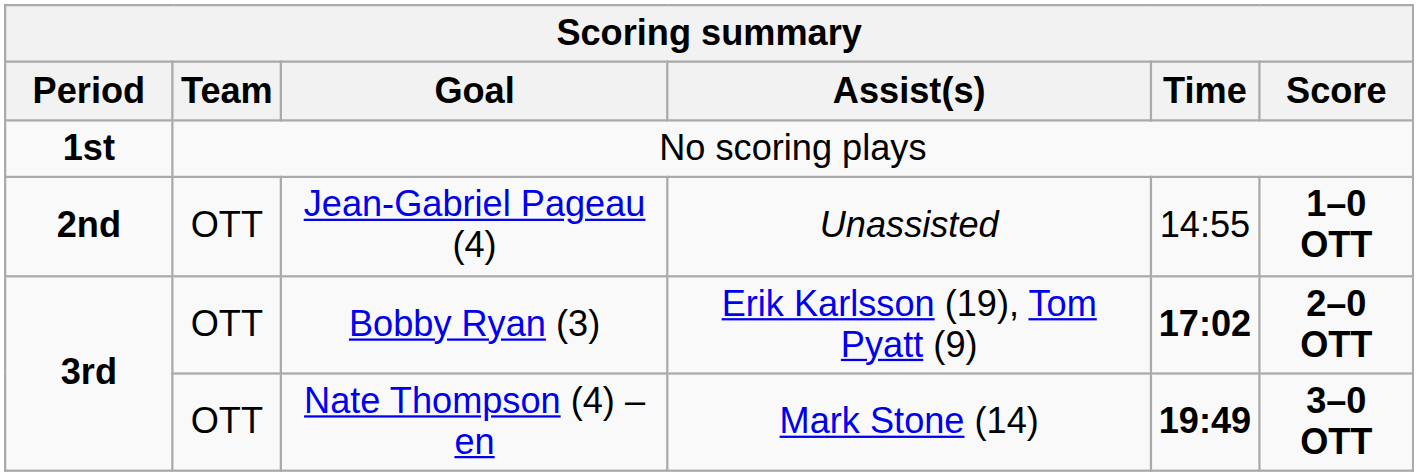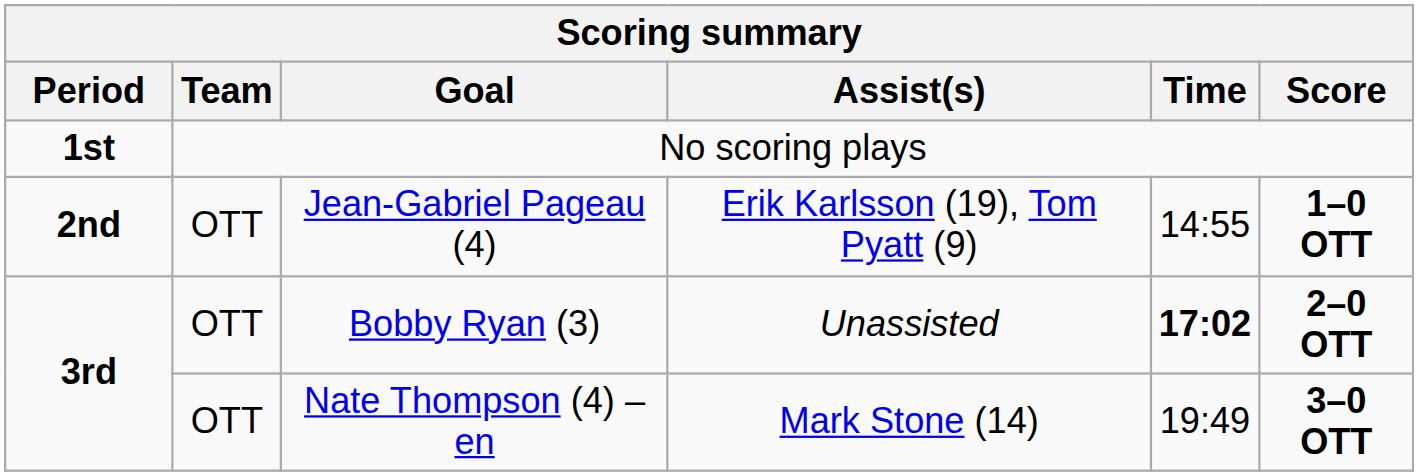(909, 225) Unassisted -> (909, 225) Erik Karlsson (19), Tom Pyatt (9)
(909, 323) Erik Karlsson (19), Tom Pyatt (9) -> (909, 323) Unassisted
(1205, 421) bold -> (1205, 421) normal
